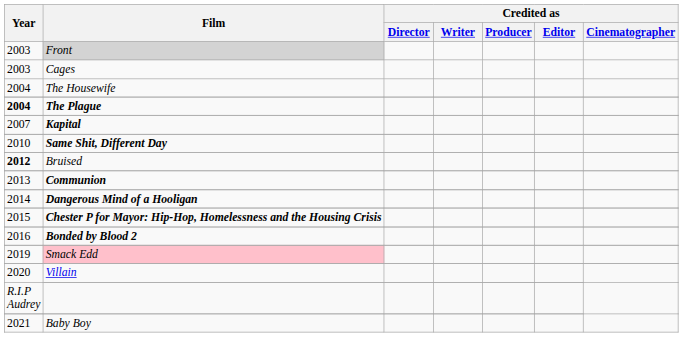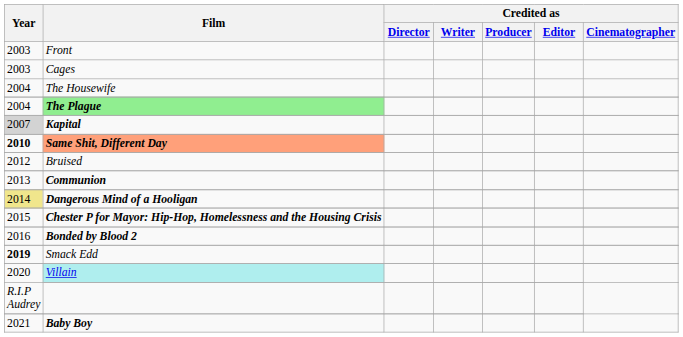(59, 50) lightgrey background -> (59, 50) no background
(19, 106) bold -> (19, 106) normal
(73, 106) no background -> (73, 106) lightgreen background
(19, 124) no background -> (19, 124) lightgrey background
(19, 143) normal -> (19, 143) bold
(106, 143) no background -> (106, 143) lightsalmon background
(19, 161) bold -> (19, 161) normal
(19, 198) no background -> (19, 198) khaki background
(19, 254) normal -> (19, 254) bold
(72, 254) pink background -> (72, 254) no background
(61, 273) no background -> (61, 273) paleturquoise background
(68, 323) normal -> (69, 323) bold
